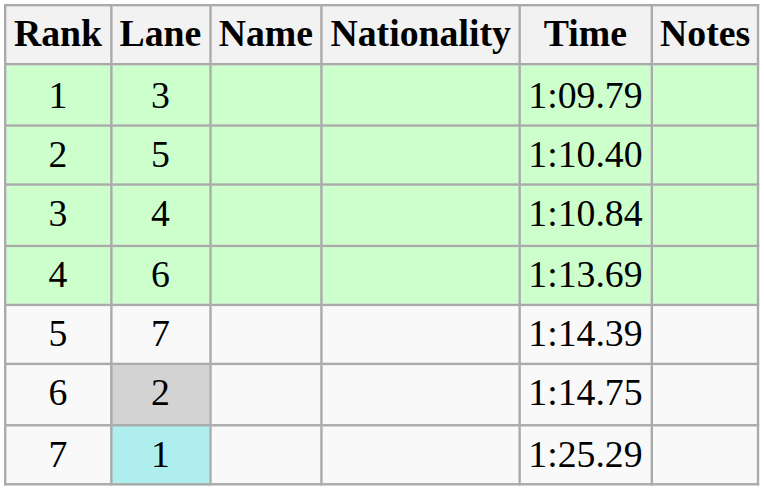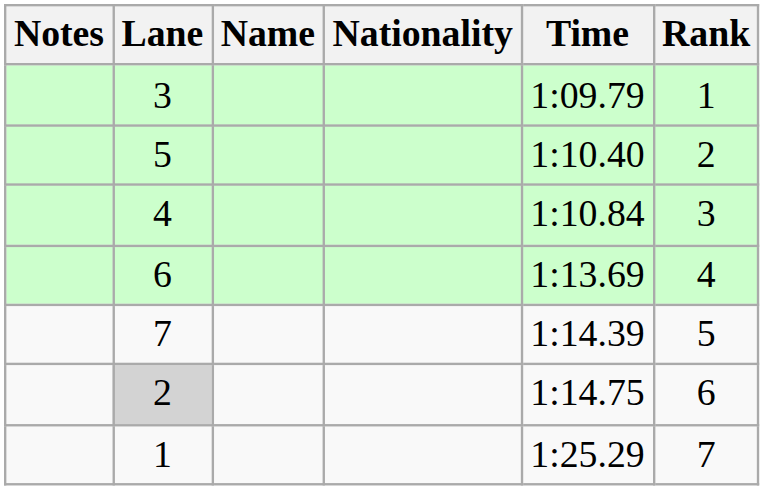columns swapped: (58, 34) <-> (705, 34)
(160, 453) paleturquoise background -> (162, 453) no background
